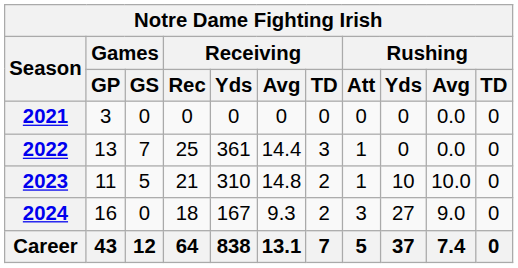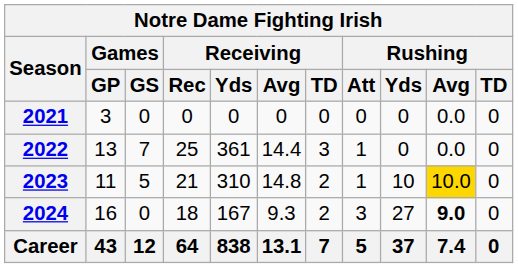(451, 181) no background -> (451, 181) gold background
(451, 213) normal -> (451, 213) bold
